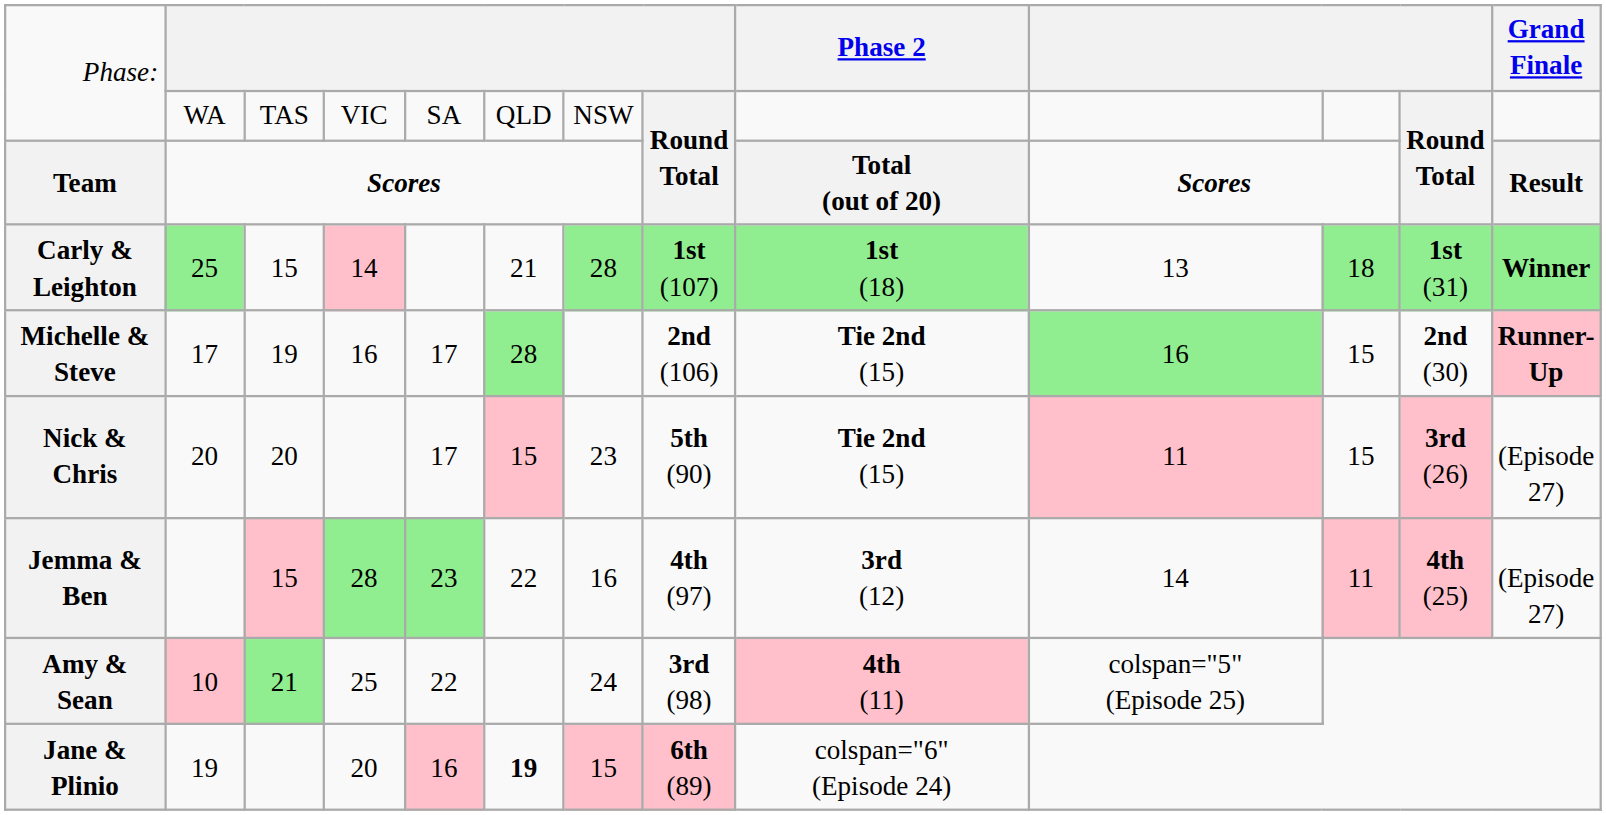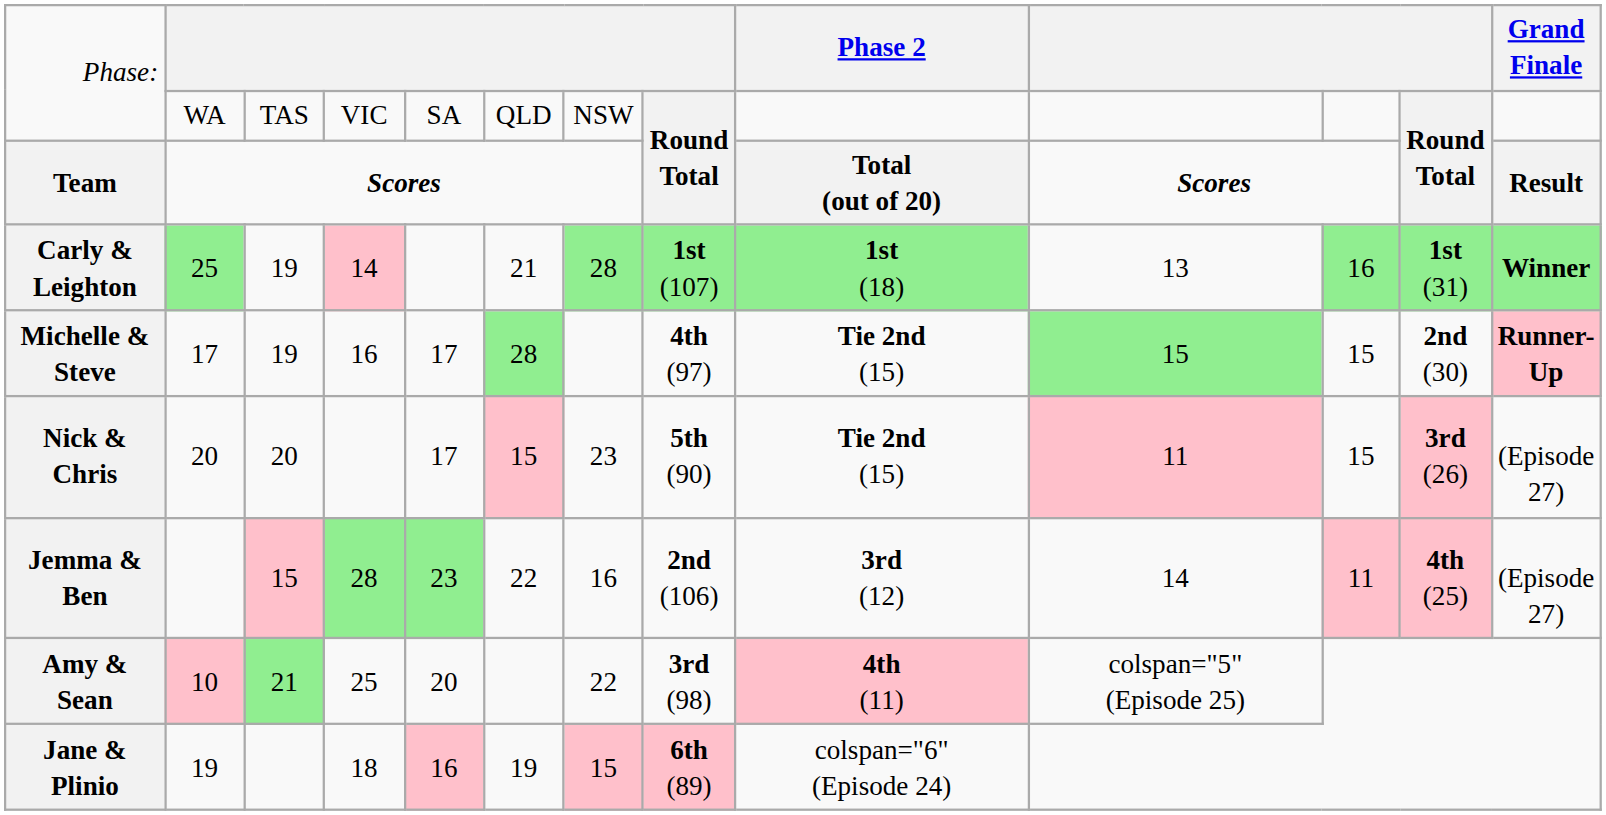(284, 268) 15 -> (284, 268) 19
(1361, 268) 18 -> (1361, 268) 16
(689, 353) 2nd (106) -> (689, 353) 4th (97)
(1175, 353) 16 -> (1175, 353) 15
(689, 578) 4th (97) -> (689, 578) 2nd (106)
(444, 682) 22 -> (444, 682) 20
(603, 682) 24 -> (603, 682) 22
(364, 767) 20 -> (364, 767) 18
(524, 767) bold -> (524, 767) normal
